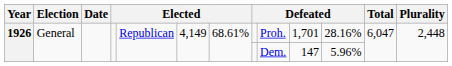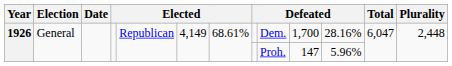(273, 33) Proh. -> (273, 33) Dem.
(305, 33) 1,701 -> (305, 33) 1,700
(273, 52) Dem. -> (273, 52) Proh.
